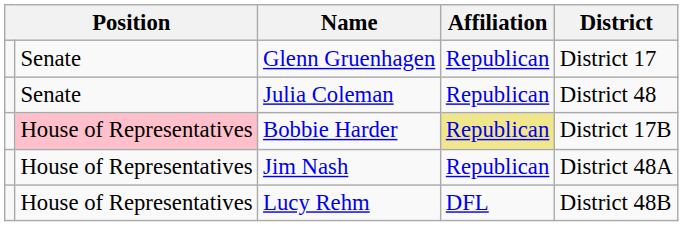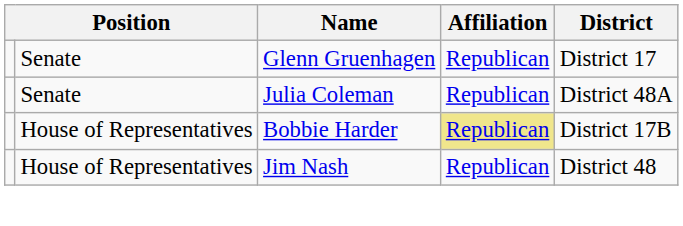(608, 94) District 48 -> (616, 94) District 48A
(137, 130) pink background -> (137, 130) no background
(616, 166) District 48A -> (608, 166) District 48
- row: (316, 202)
